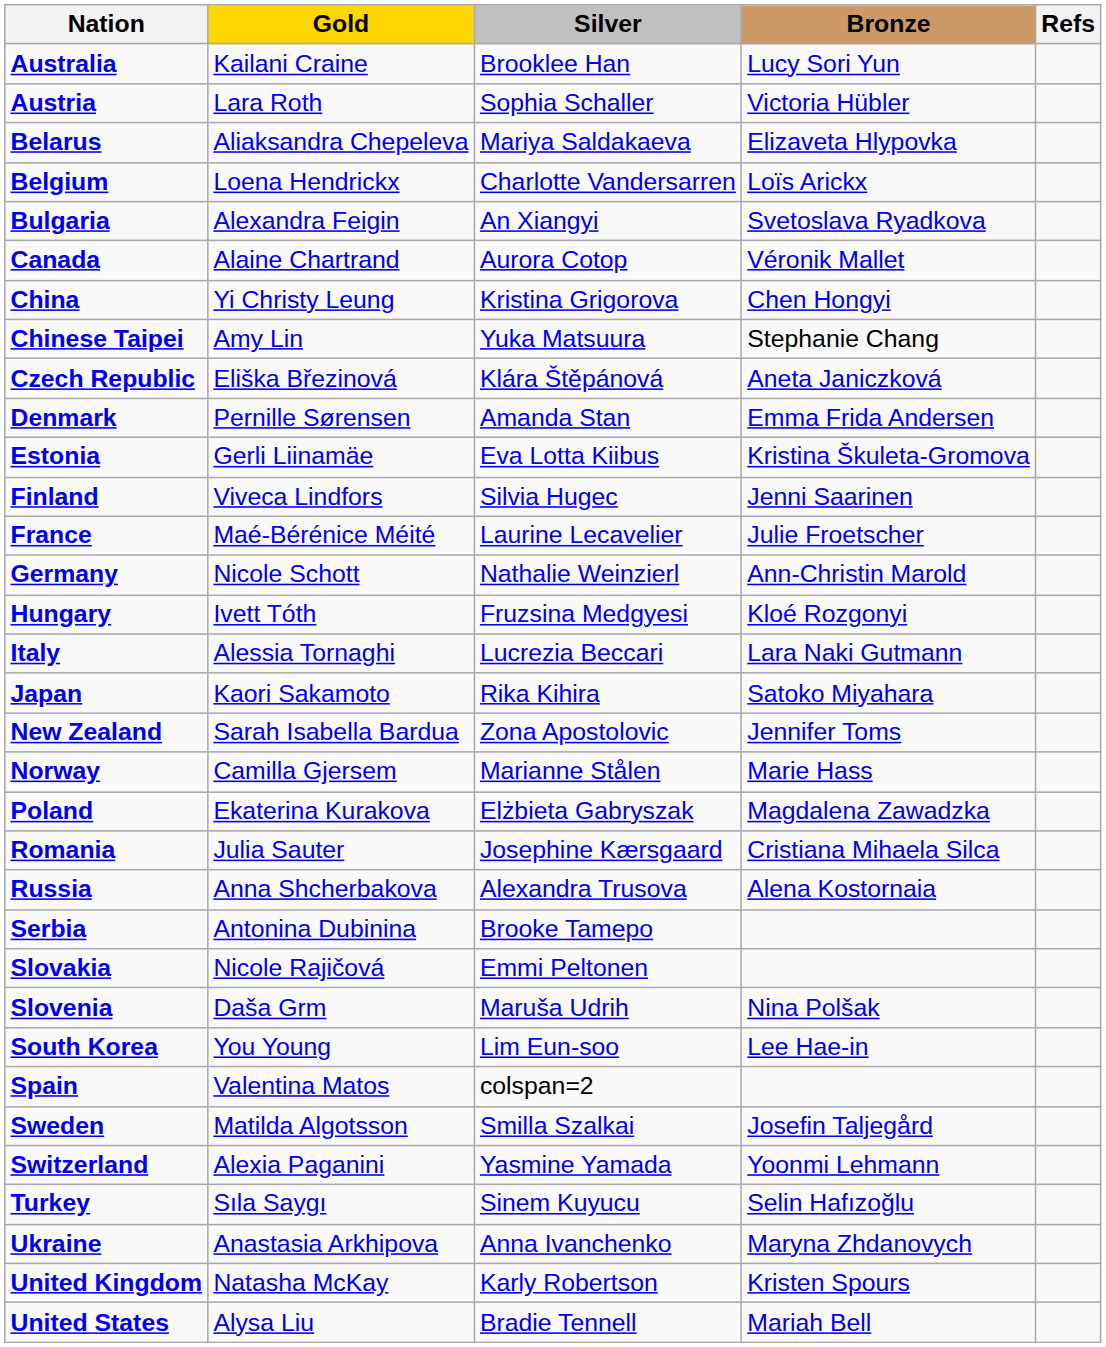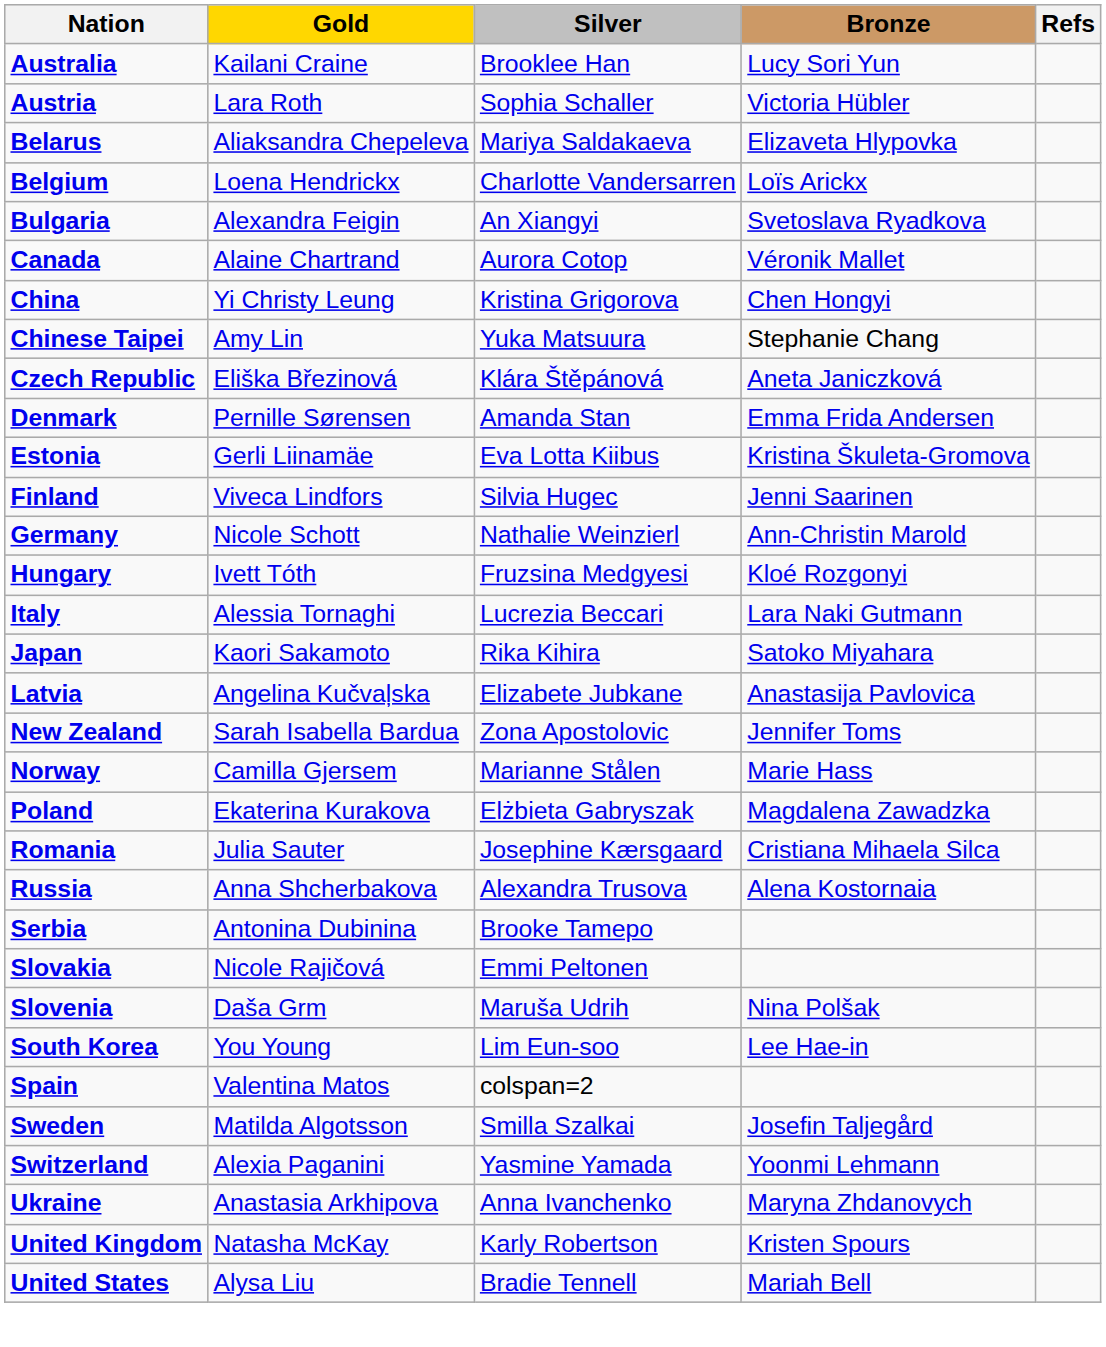- row: (51, 535)
+ row: (46, 692)
- row: (50, 1204)
